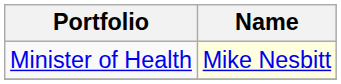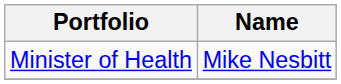(267, 60) lightyellow background -> (267, 60) no background
